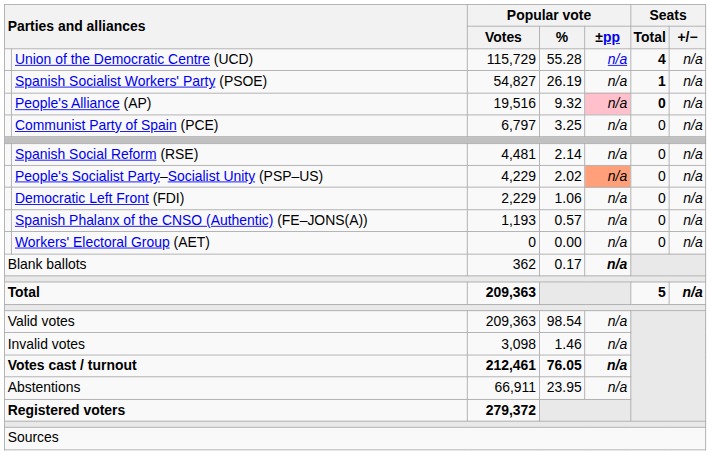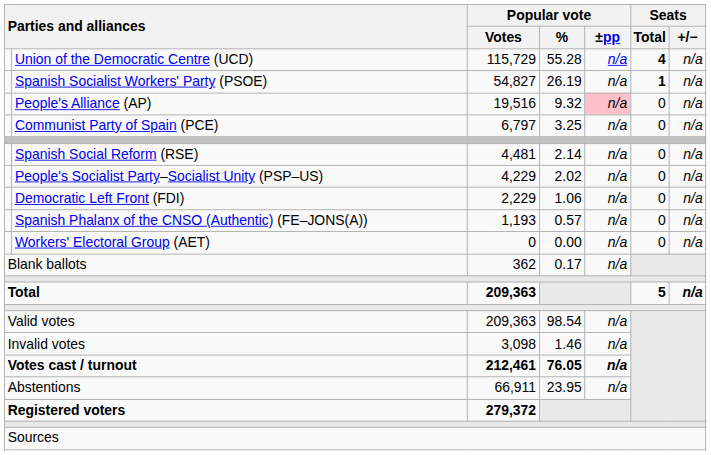(662, 103) bold -> (662, 103) normal
(618, 176) lightsalmon background -> (618, 176) no background
(617, 264) bold -> (618, 264) normal
